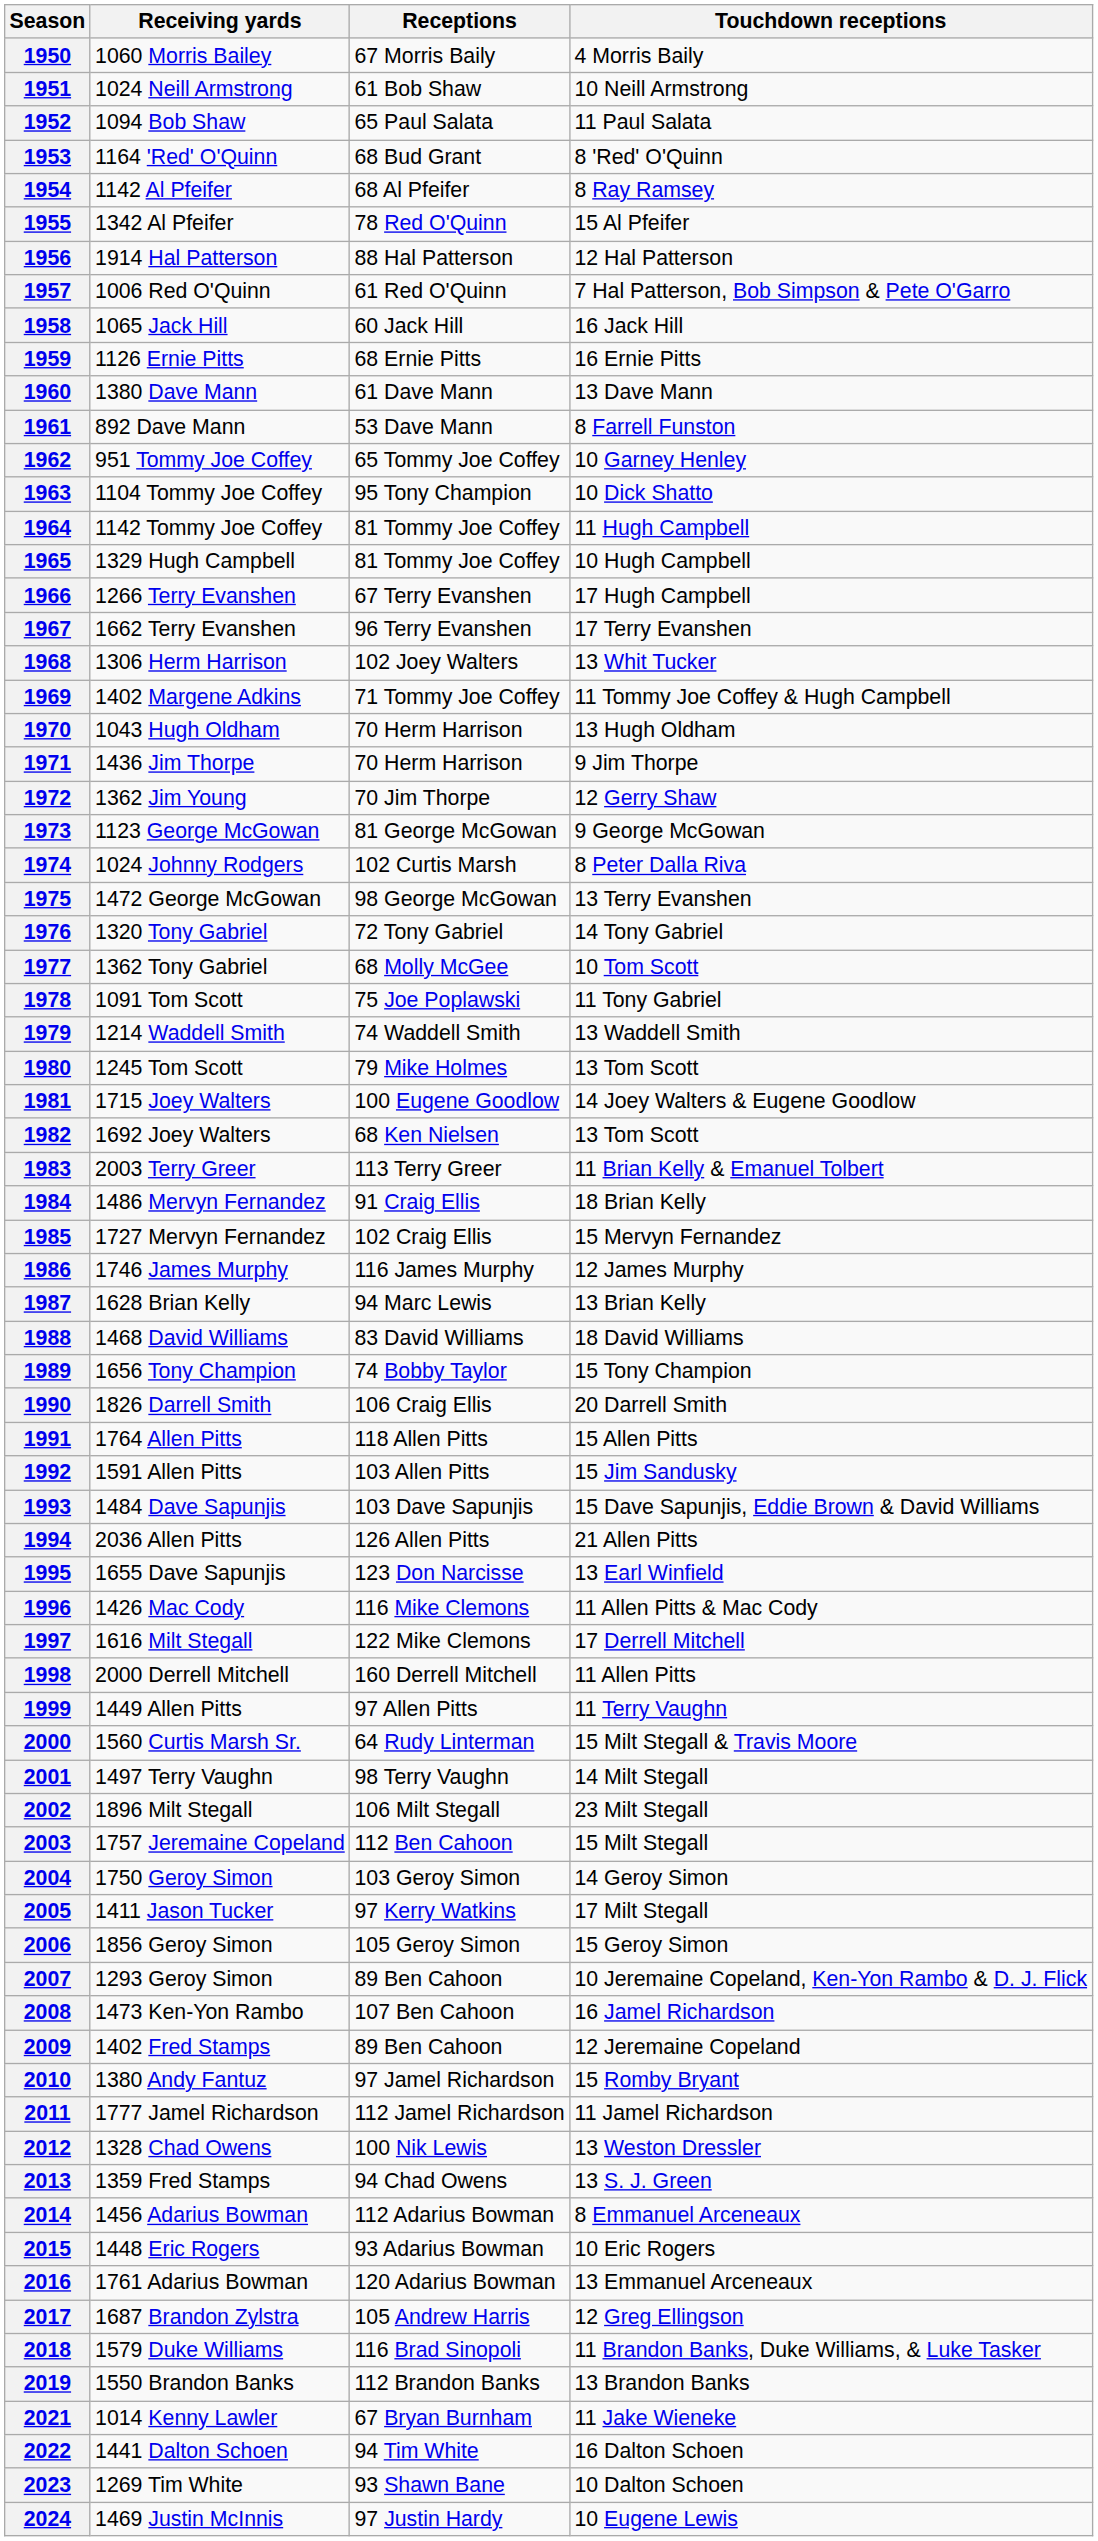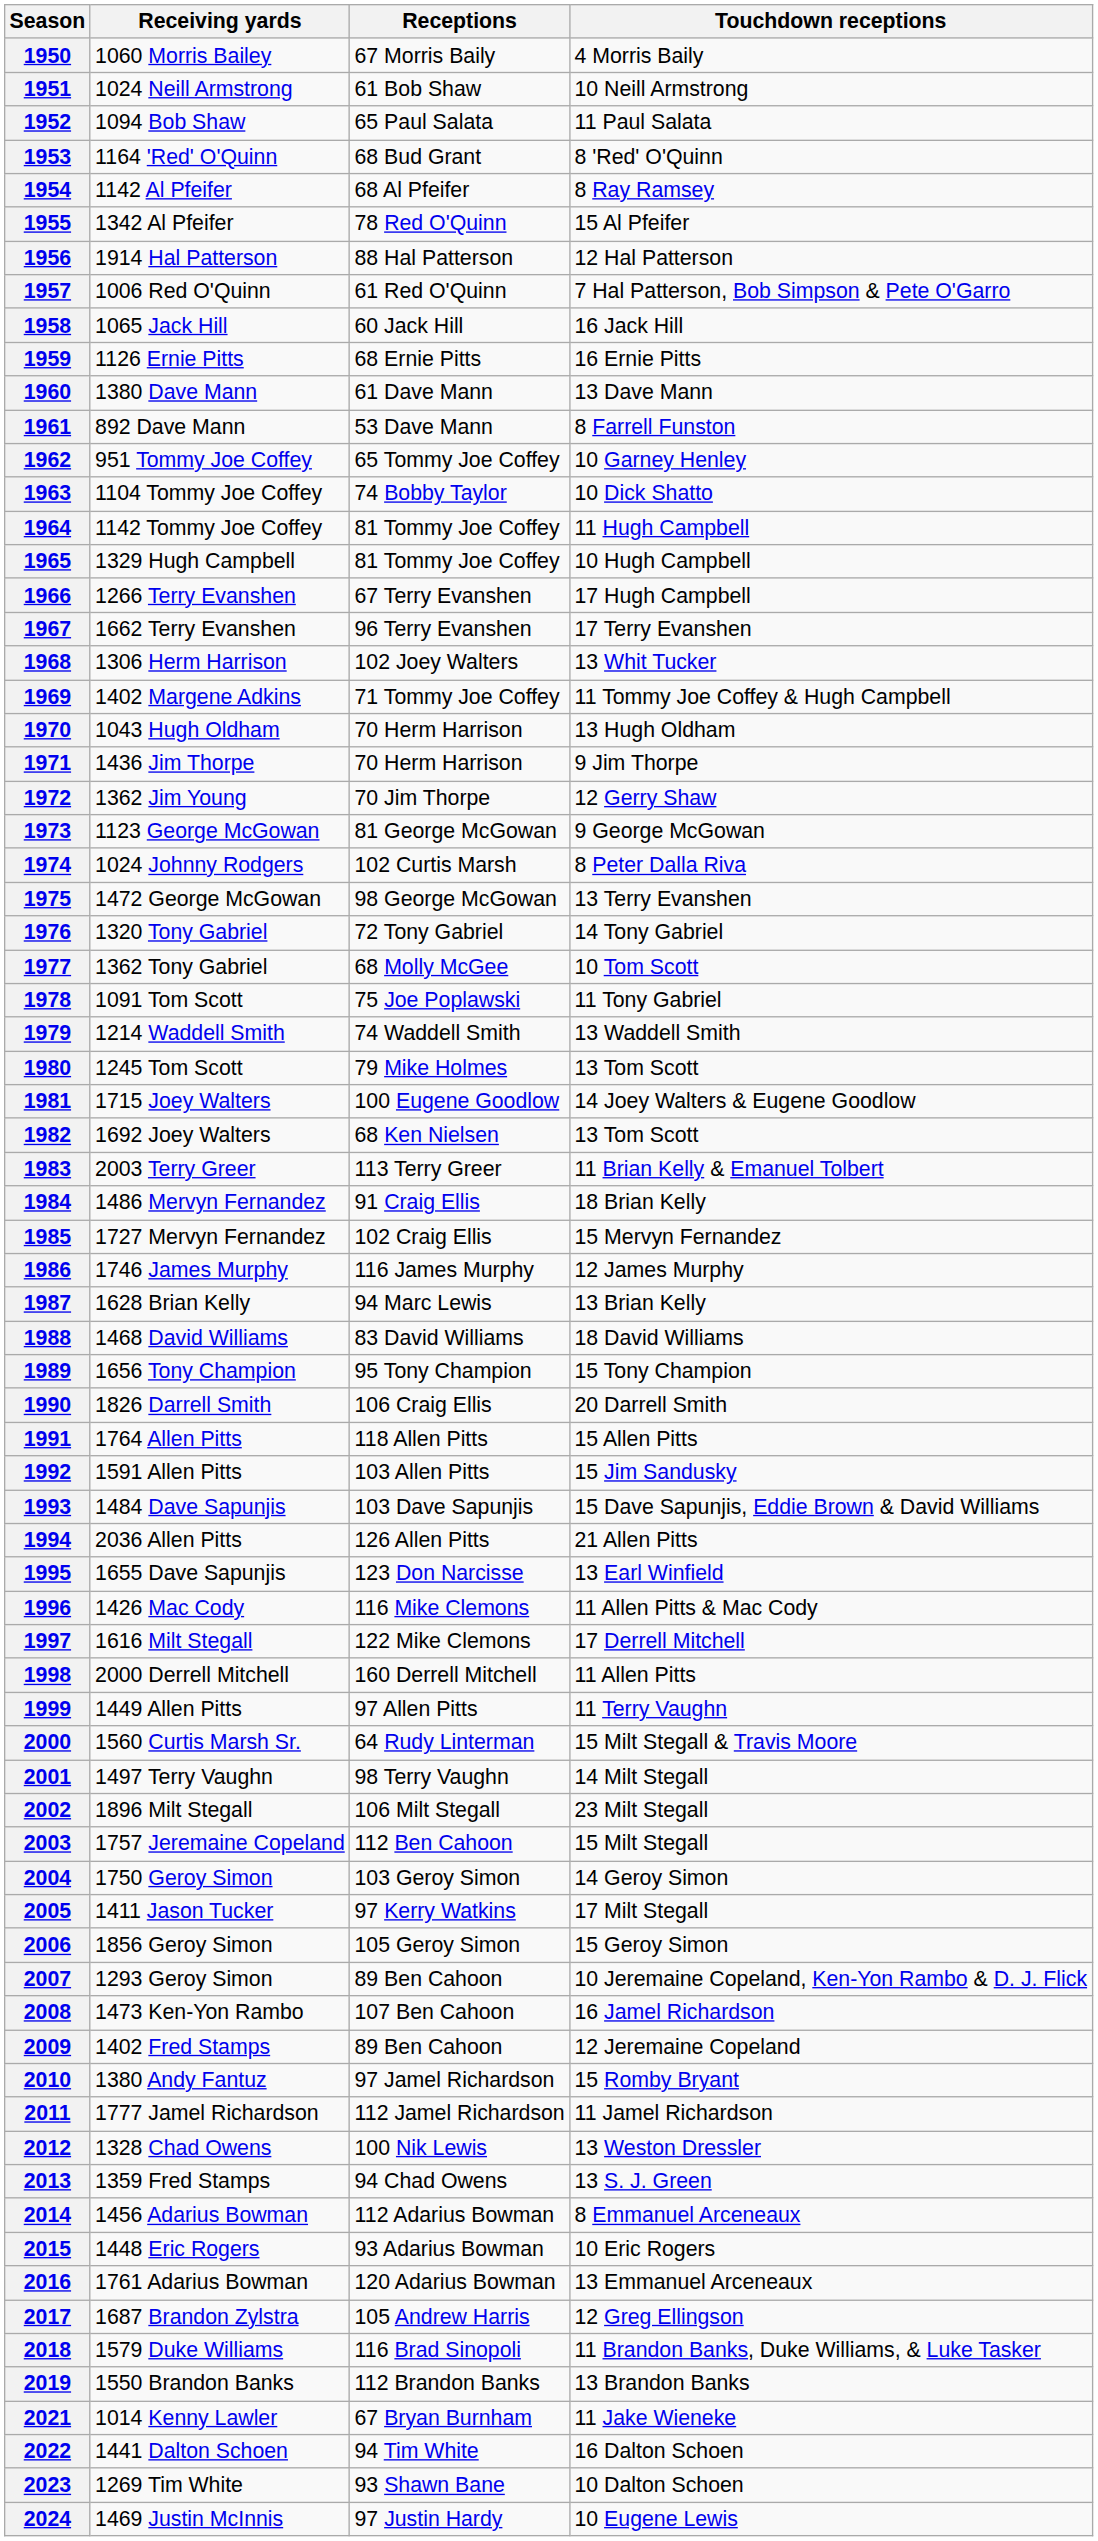(443, 493) 95 Tony Champion -> (431, 493) 74 Bobby Taylor
(431, 1371) 74 Bobby Taylor -> (443, 1371) 95 Tony Champion
